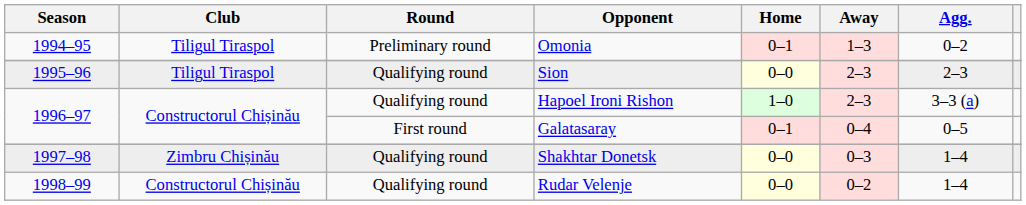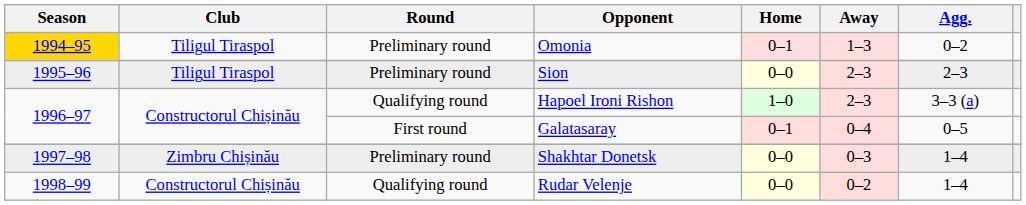(62, 46) no background -> (62, 46) gold background
(430, 74) Qualifying round -> (430, 74) Preliminary round
(430, 158) Qualifying round -> (430, 158) Preliminary round
